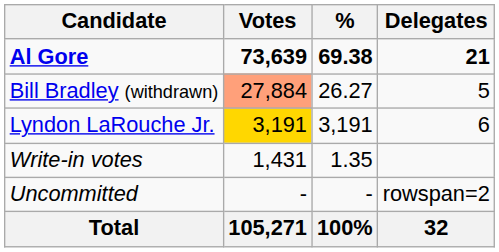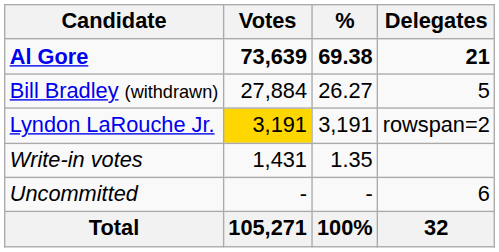(274, 90) lightsalmon background -> (274, 90) no background
(484, 125) 6 -> (436, 125) rowspan=2
(436, 194) rowspan=2 -> (484, 194) 6
